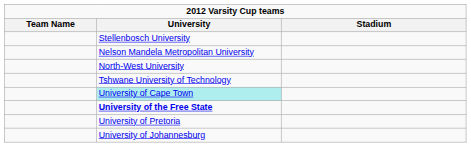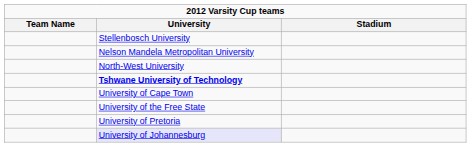(165, 80) normal -> (171, 80) bold
(146, 94) paleturquoise background -> (146, 94) no background
(156, 107) bold -> (152, 107) normal
(152, 135) no background -> (152, 135) lavender background
